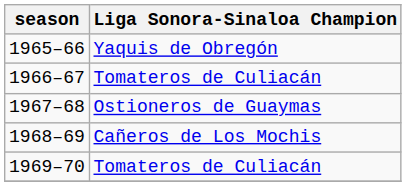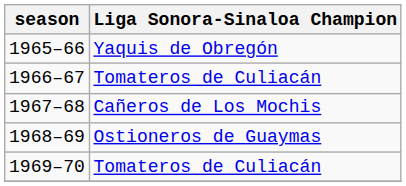(207, 108) Ostioneros de Guaymas -> (207, 108) Cañeros de Los Mochis
(207, 137) Cañeros de Los Mochis -> (207, 137) Ostioneros de Guaymas
